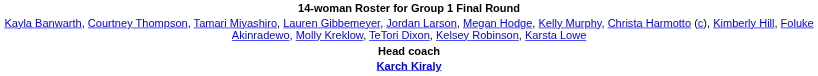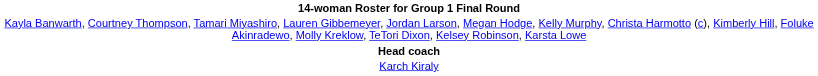(409, 66) bold -> (409, 66) normal
